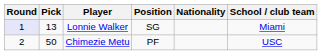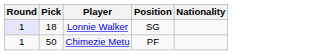- column: (272, 12)
(51, 27) 13 -> (51, 27) 18
(22, 42) 2 -> (22, 42) 1
